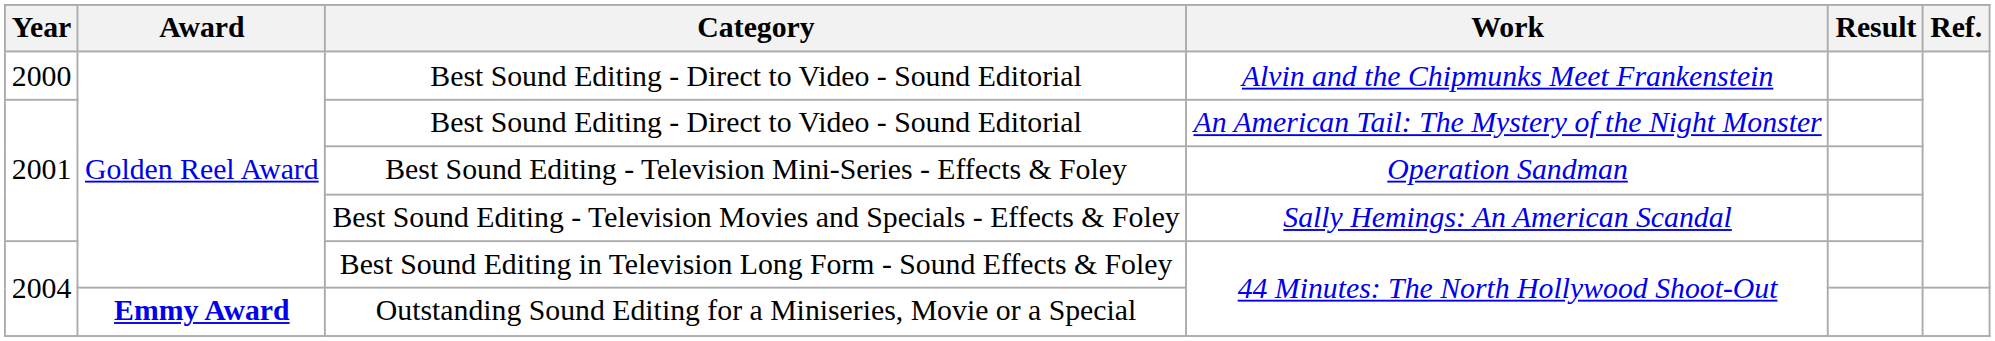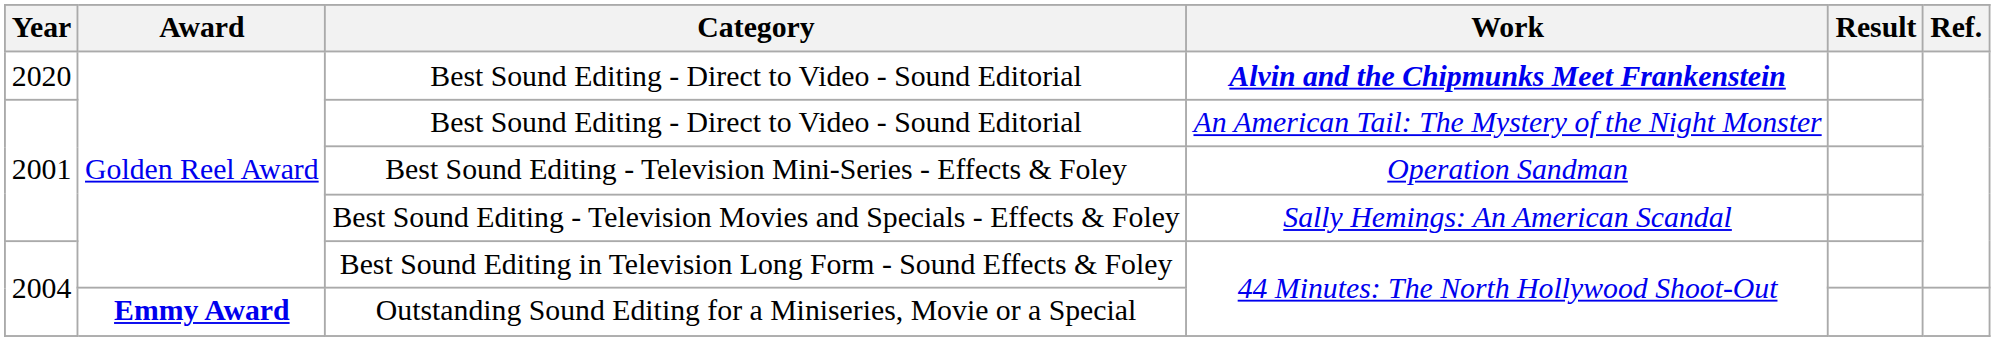(42, 75) 2000 -> (42, 75) 2020
(1508, 75) normal -> (1508, 75) bold
